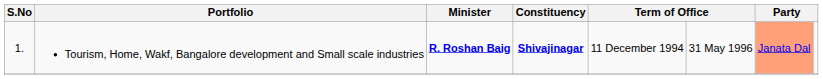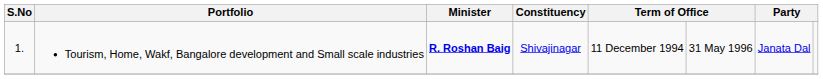(551, 48) bold -> (551, 48) normal
(784, 48) lightsalmon background -> (784, 48) no background
